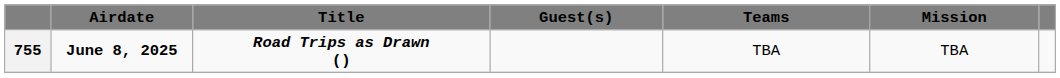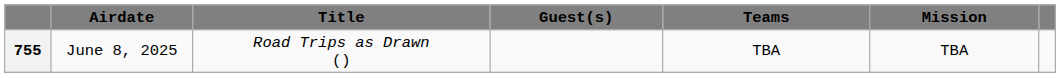(122, 51) bold -> (122, 51) normal
(341, 51) bold -> (341, 51) normal
